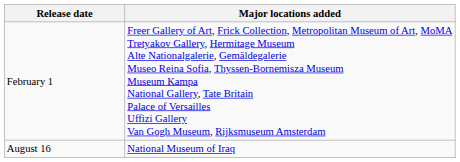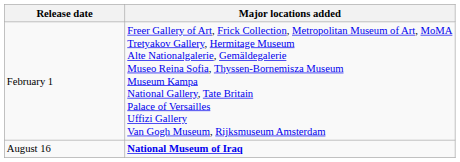(181, 149) normal -> (185, 149) bold
